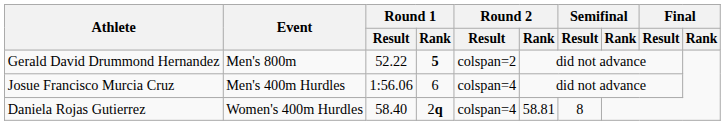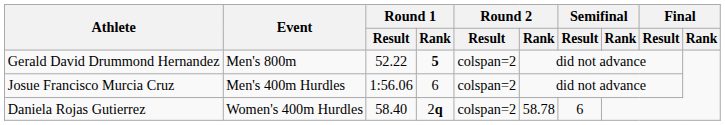(487, 85) colspan=4 -> (487, 85) colspan=2
(487, 109) colspan=4 -> (487, 109) colspan=2
(539, 109) 58.81 -> (539, 109) 58.78
(580, 109) 8 -> (580, 109) 6
